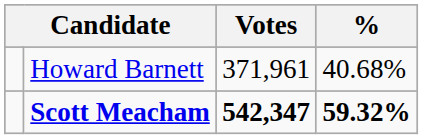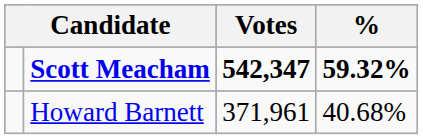rows swapped: (120, 111) <-> (117, 68)
